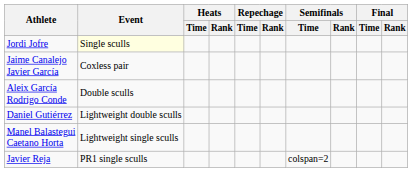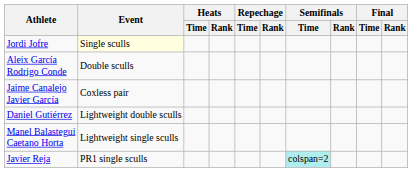rows swapped: (37, 94) <-> (37, 66)
(308, 159) no background -> (308, 159) paleturquoise background
